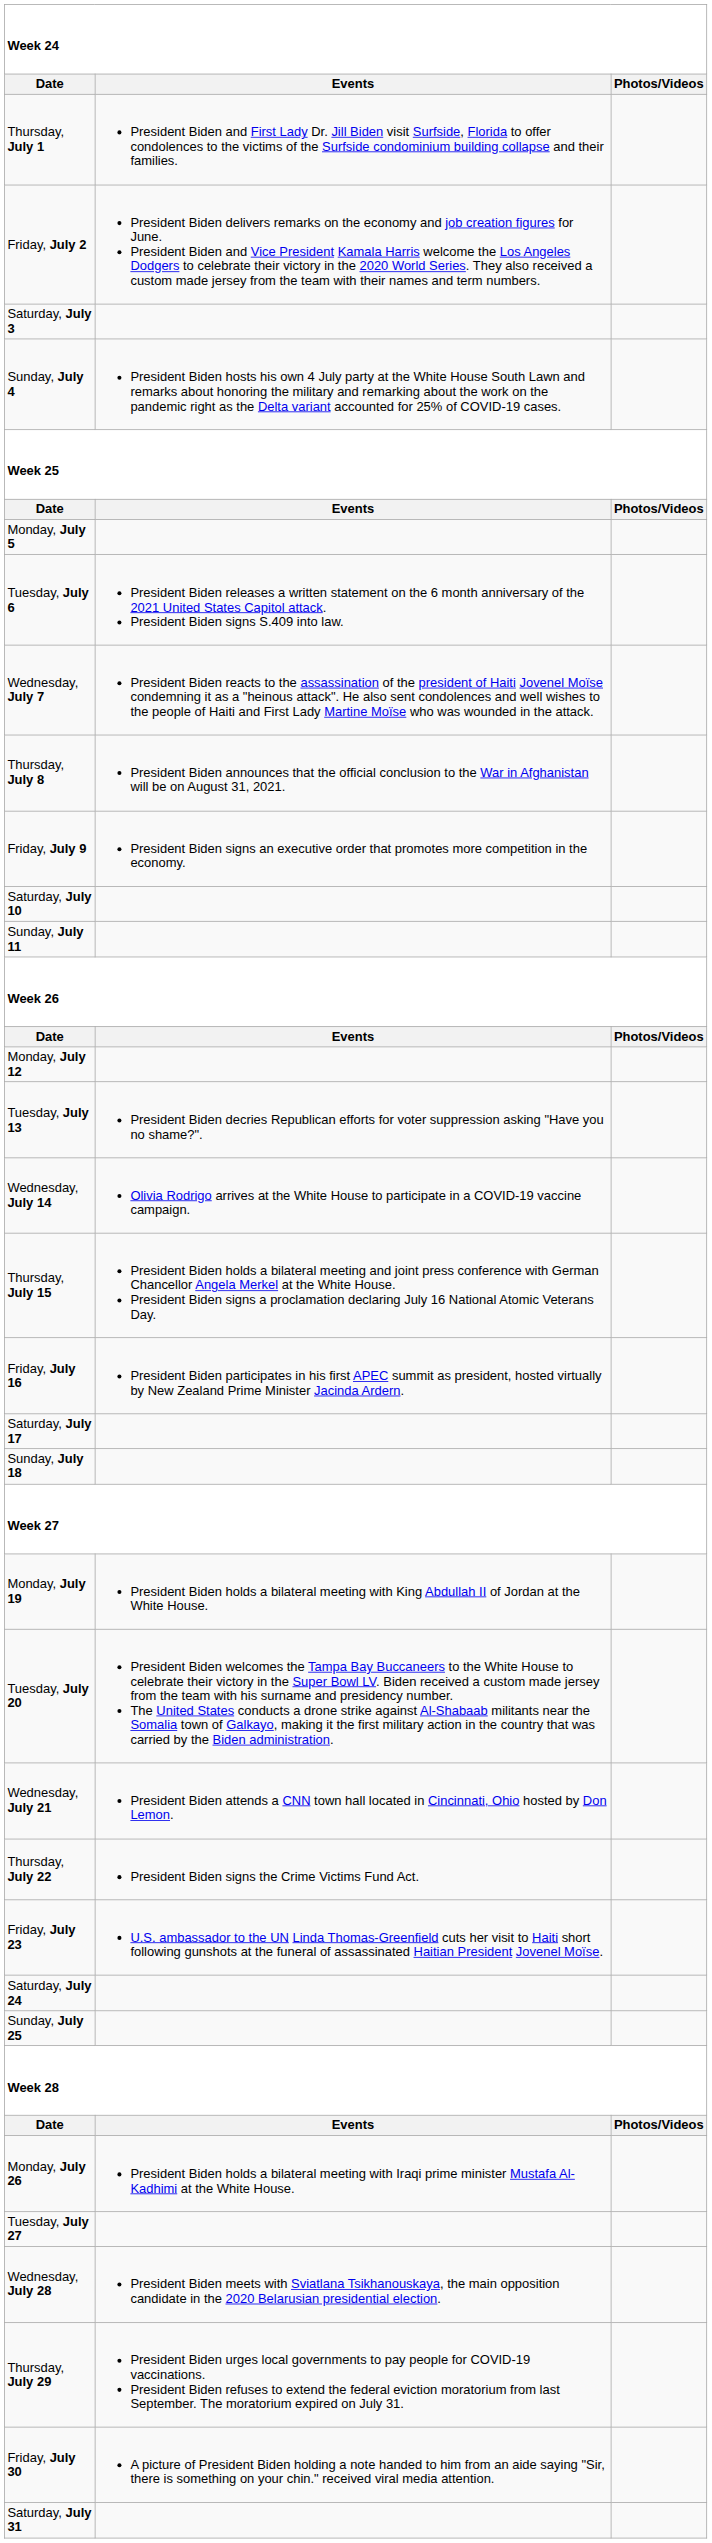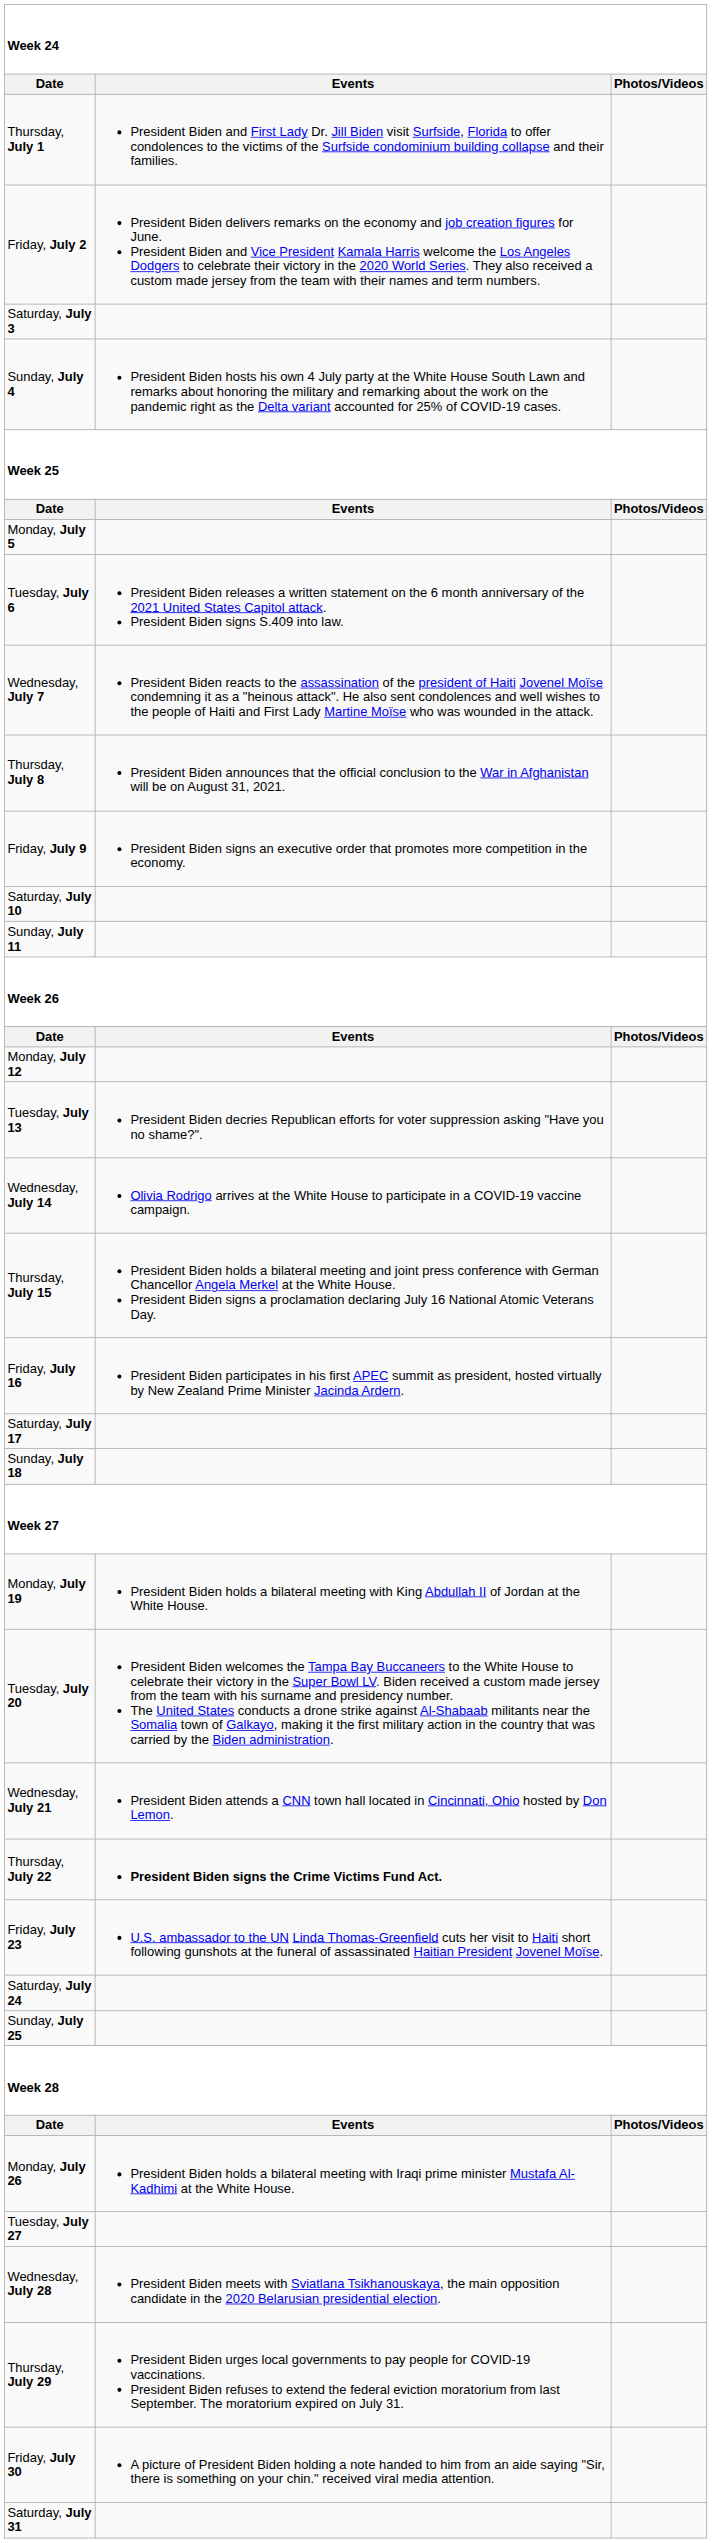(353, 1877) normal -> (353, 1877) bold
